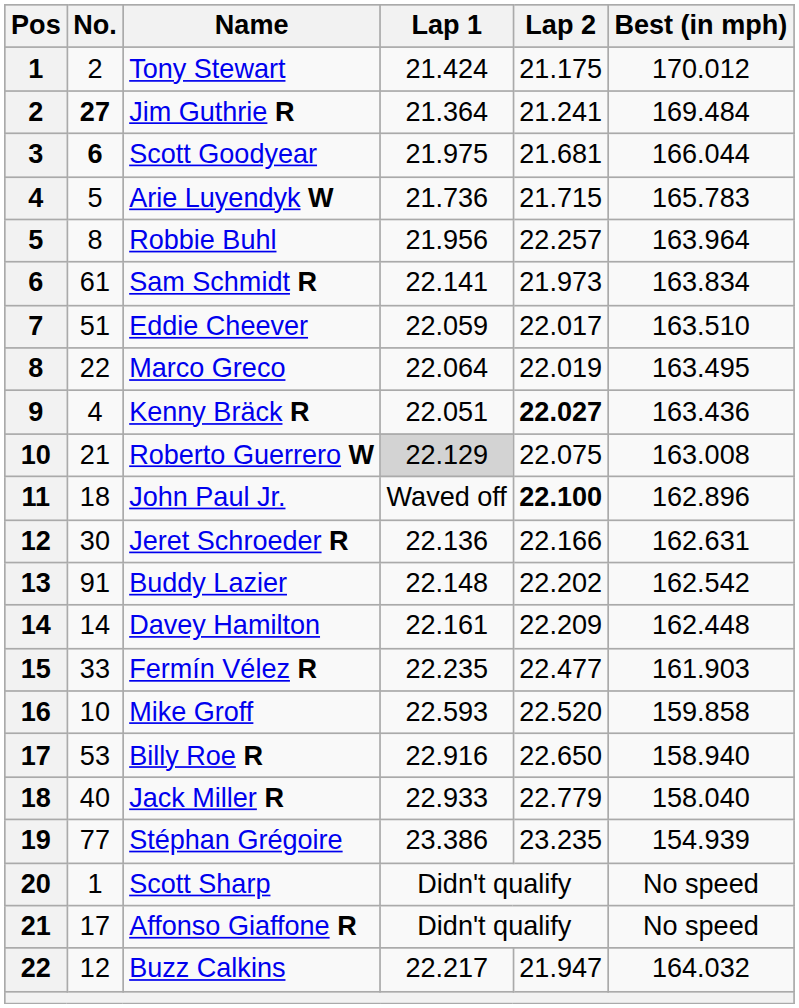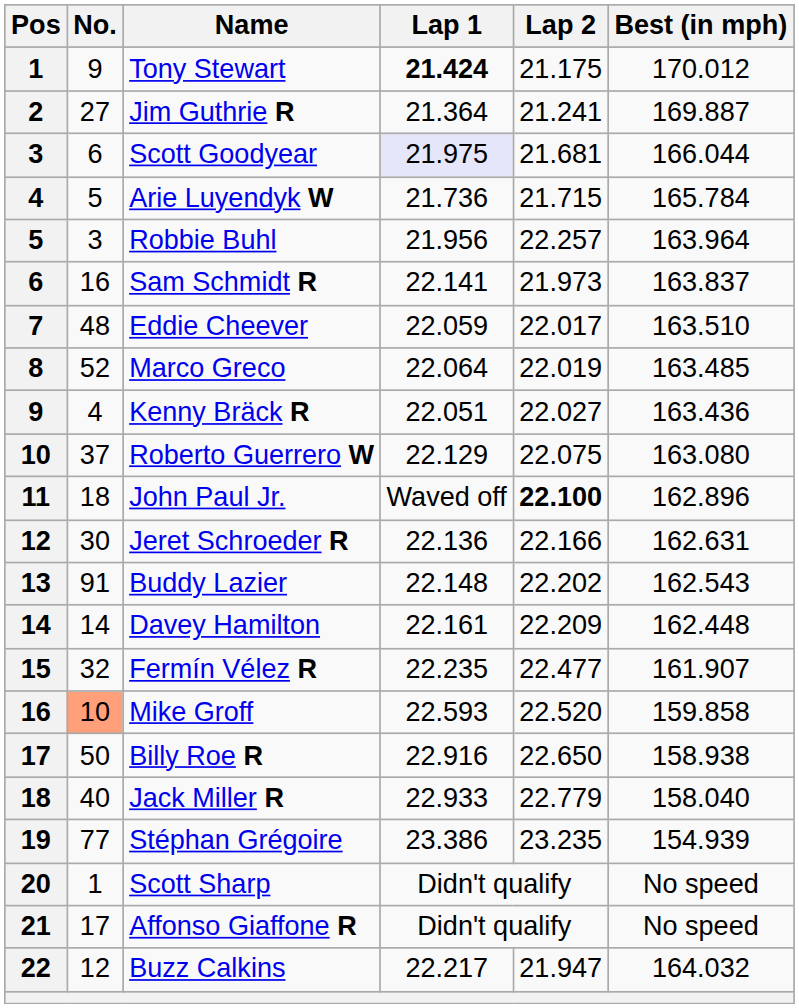(95, 68) 2 -> (95, 68) 9
(447, 68) normal -> (447, 68) bold
(95, 111) bold -> (95, 111) normal
(701, 111) 169.484 -> (701, 111) 169.887
(95, 154) bold -> (95, 154) normal
(447, 154) no background -> (447, 154) lavender background
(701, 197) 165.783 -> (701, 197) 165.784
(95, 240) 8 -> (95, 240) 3
(95, 283) 61 -> (95, 283) 16
(701, 283) 163.834 -> (701, 283) 163.837
(95, 326) 51 -> (95, 326) 48
(95, 369) 22 -> (95, 369) 52
(701, 369) 163.495 -> (701, 369) 163.485
(561, 411) bold -> (561, 411) normal
(95, 454) 21 -> (95, 454) 37
(447, 454) lightgrey background -> (447, 454) no background
(701, 454) 163.008 -> (701, 454) 163.080
(701, 583) 162.542 -> (701, 583) 162.543
(95, 669) 33 -> (95, 669) 32
(701, 669) 161.903 -> (701, 669) 161.907
(95, 712) no background -> (95, 712) lightsalmon background
(95, 754) 53 -> (95, 754) 50
(701, 754) 158.940 -> (701, 754) 158.938
